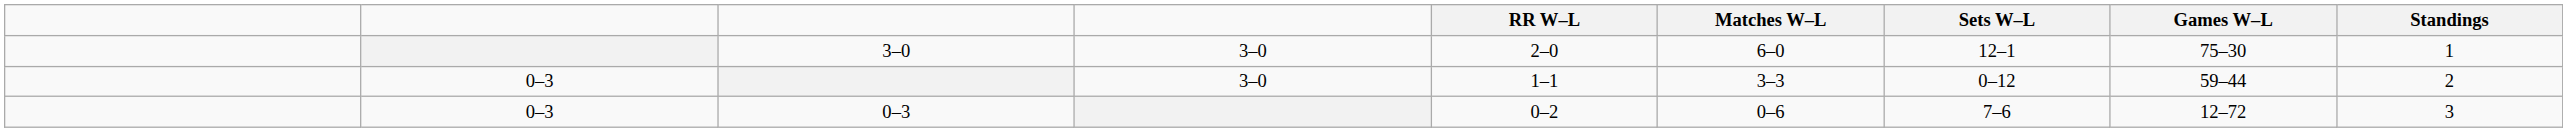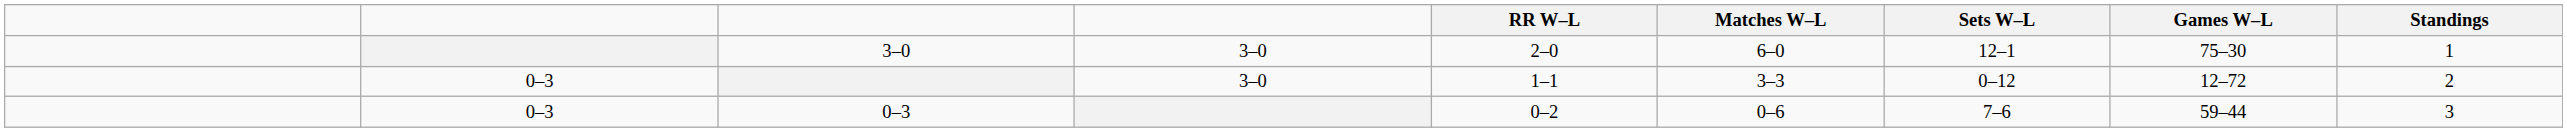(2223, 81) 59–44 -> (2223, 81) 12–72
(2223, 112) 12–72 -> (2223, 112) 59–44
